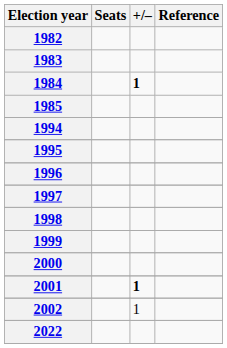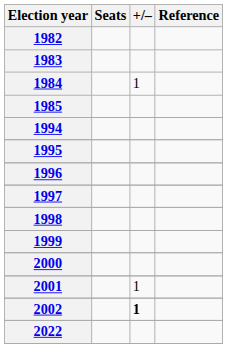(136, 83) bold -> (136, 83) normal
(136, 286) bold -> (136, 286) normal
(136, 309) normal -> (136, 309) bold
